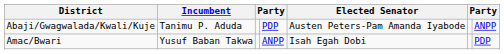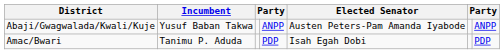(201, 27) Tanimu P. Aduda -> (206, 27) Yusuf Baban Takwa
(270, 27) PDP -> (273, 27) ANPP
(206, 42) Yusuf Baban Takwa -> (201, 42) Tanimu P. Aduda
(273, 42) ANPP -> (270, 42) PDP
